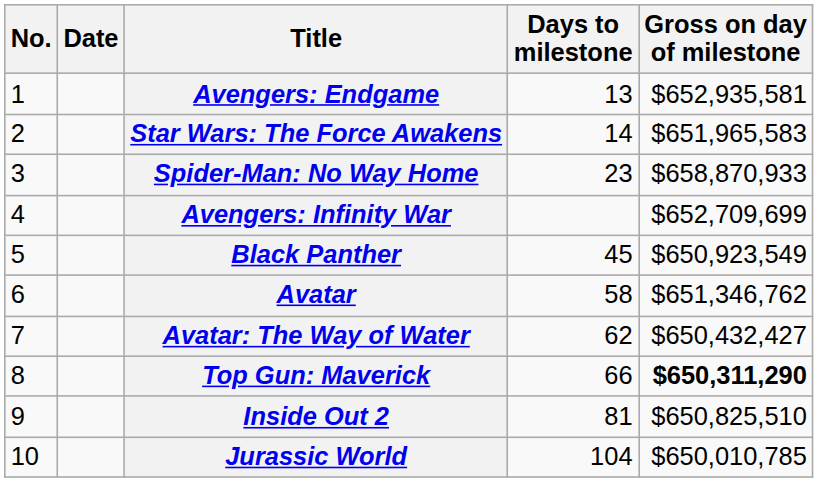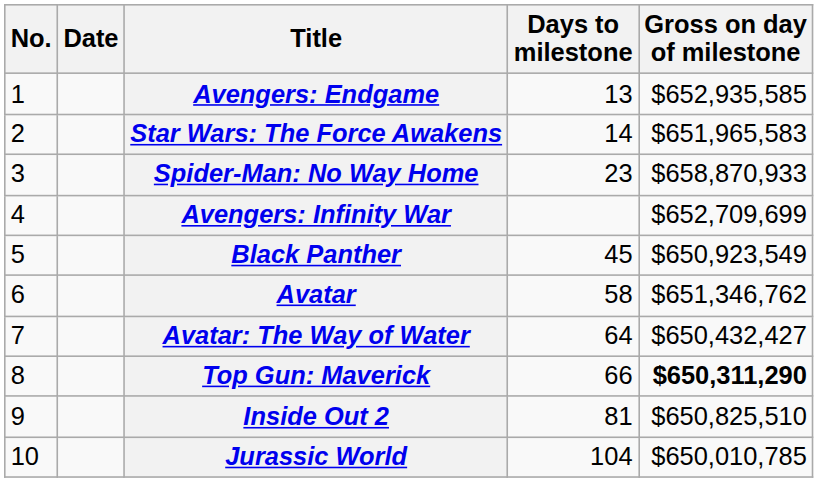(729, 93) $652,935,581 -> (729, 93) $652,935,585
(618, 335) 62 -> (618, 335) 64
